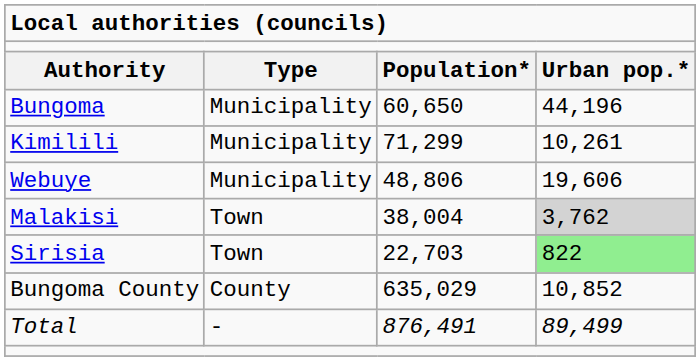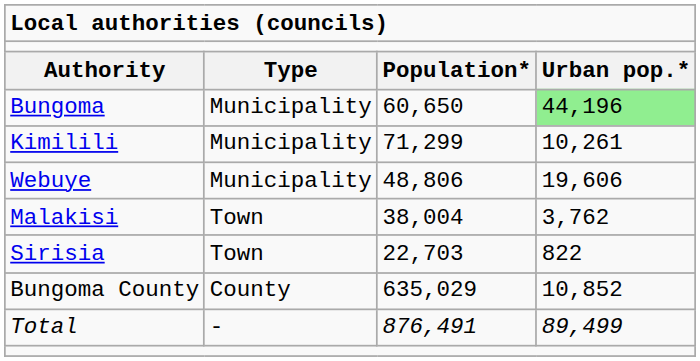(582, 107) no background -> (582, 107) lightgreen background
(575, 217) lightgrey background -> (575, 217) no background
(562, 254) lightgreen background -> (562, 254) no background
